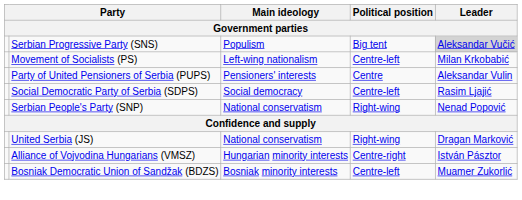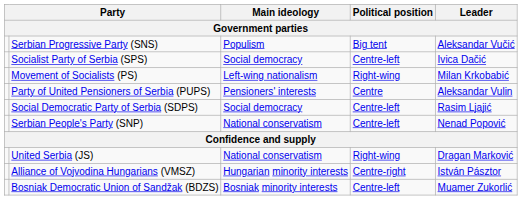(476, 44) lightgrey background -> (476, 44) no background
+ row: (79, 60)
(376, 60) Centre-left -> (376, 76) Right-wing
(376, 108) Right-wing -> (376, 124) Centre-left
